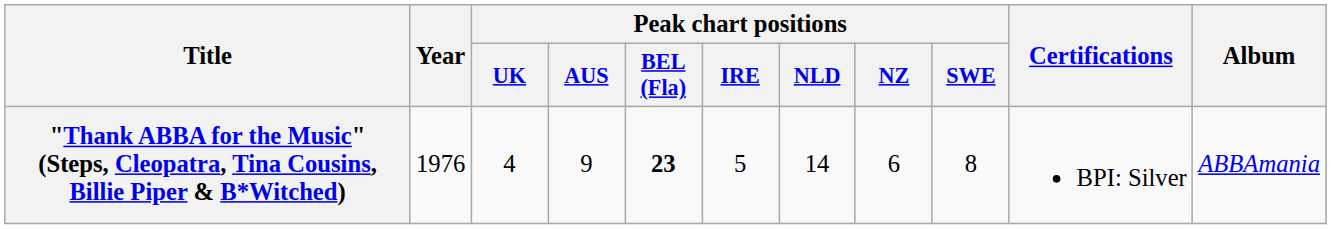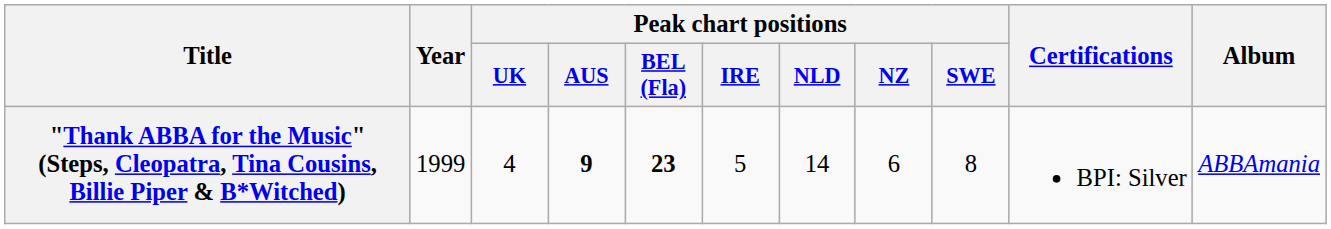(441, 164) 1976 -> (441, 164) 1999
(586, 164) normal -> (586, 164) bold
